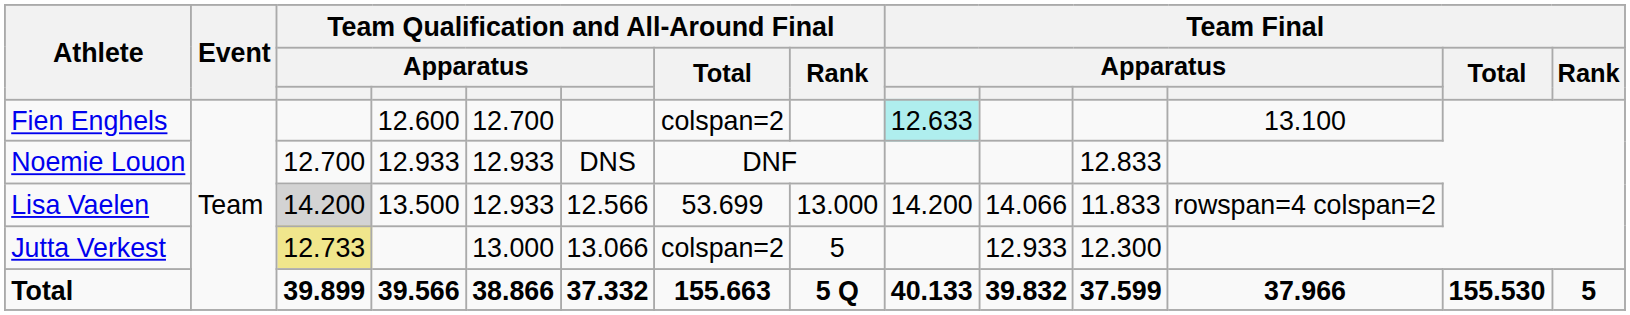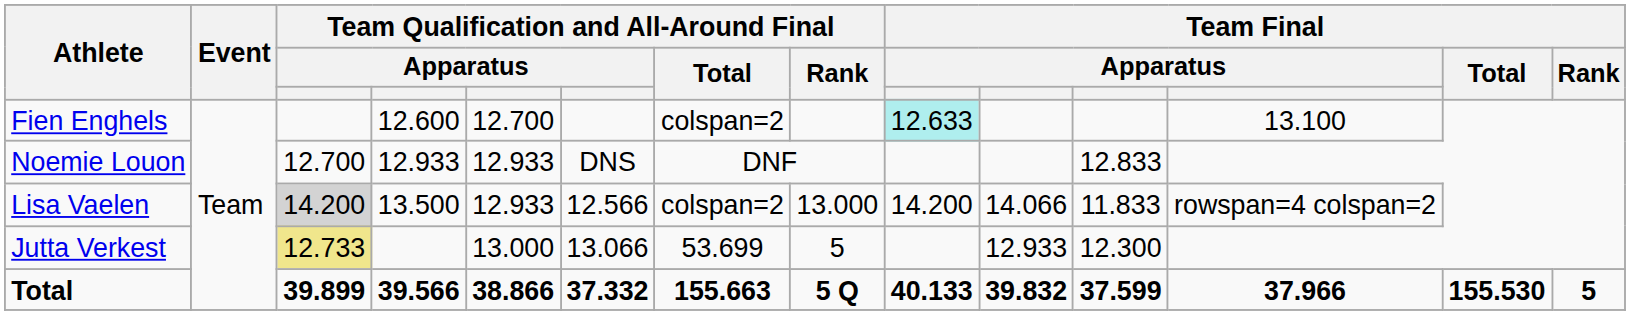(722, 205) 53.699 -> (722, 205) colspan=2
(722, 248) colspan=2 -> (722, 248) 53.699
